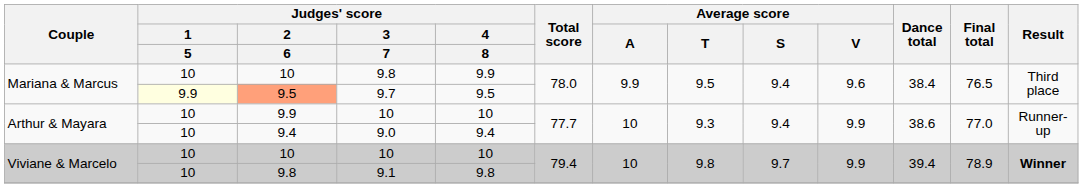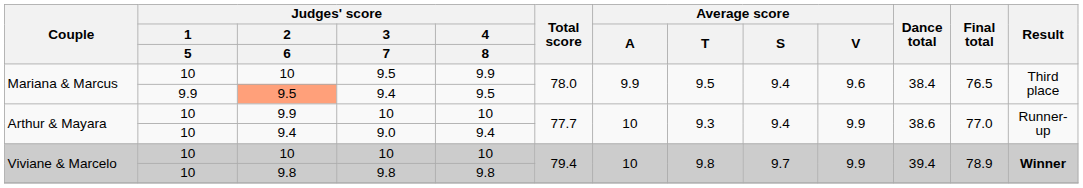(386, 74) 9.8 -> (386, 74) 9.5
(188, 93) lightyellow background -> (188, 93) no background
(386, 93) 9.7 -> (386, 93) 9.4
(386, 173) 9.1 -> (386, 173) 9.8
